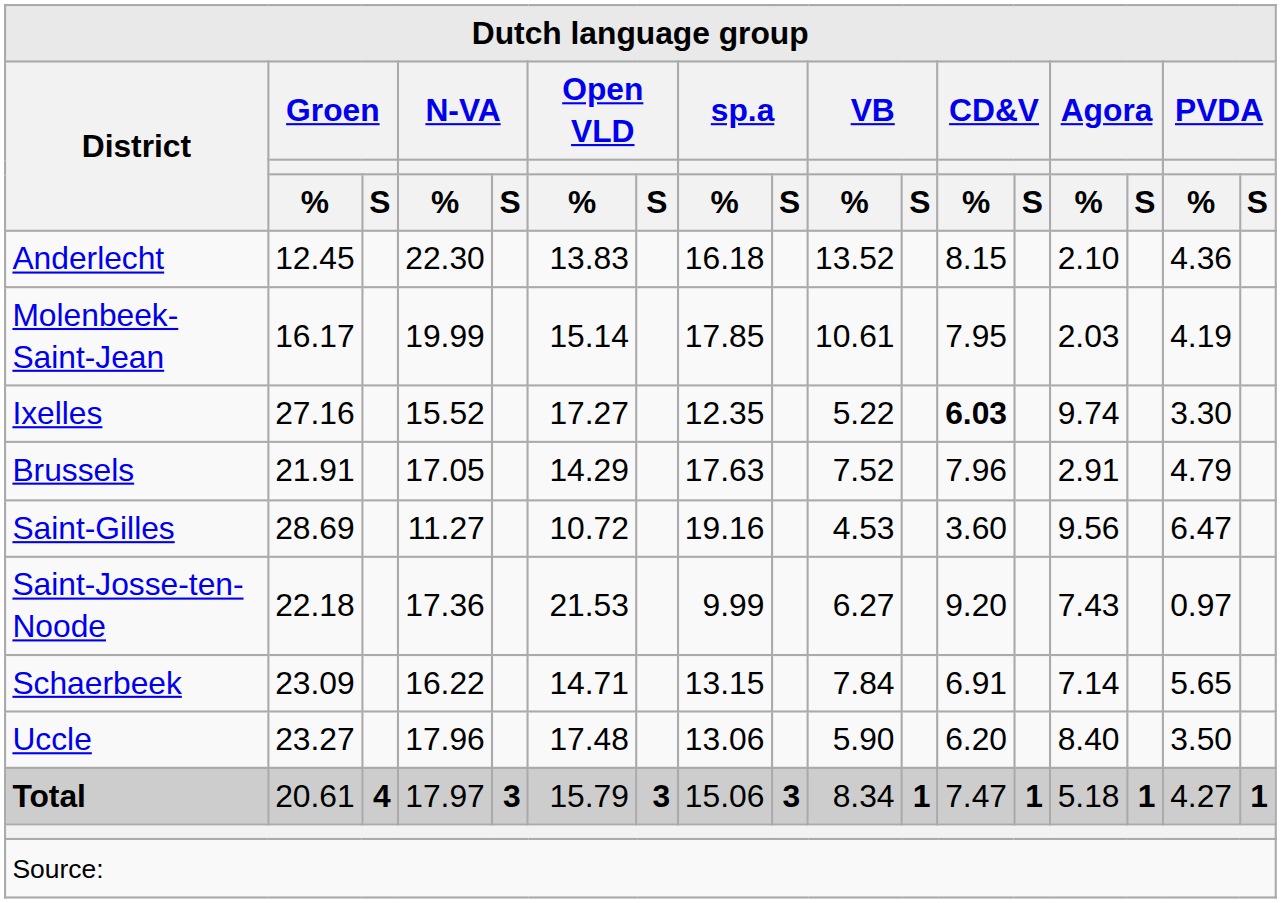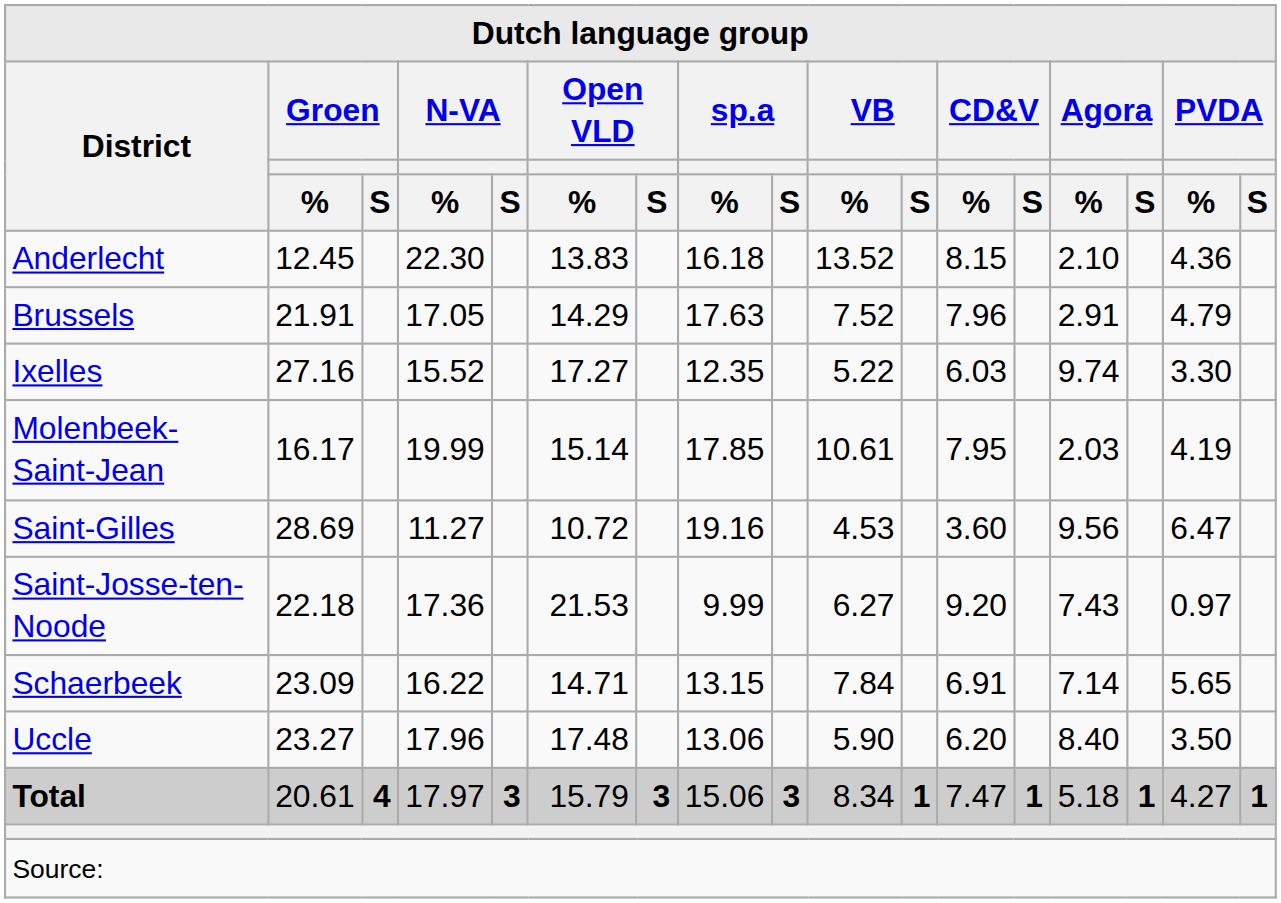rows swapped: (73, 470) <-> (95, 336)
(976, 414) bold -> (976, 372) normal
